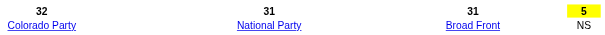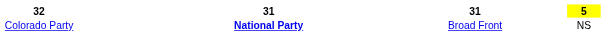(269, 26) normal -> (269, 26) bold
